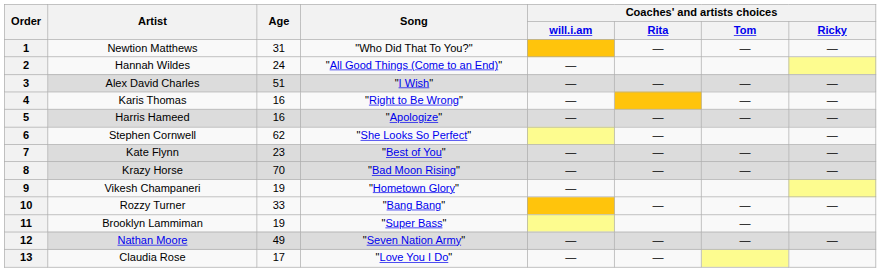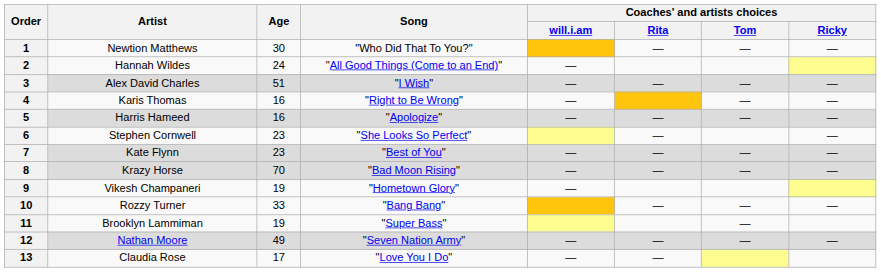(279, 48) 31 -> (279, 48) 30
(279, 135) 62 -> (279, 135) 23
